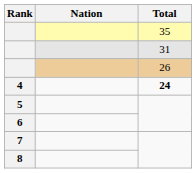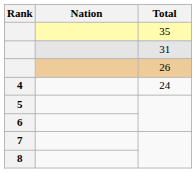(165, 85) bold -> (165, 85) normal
